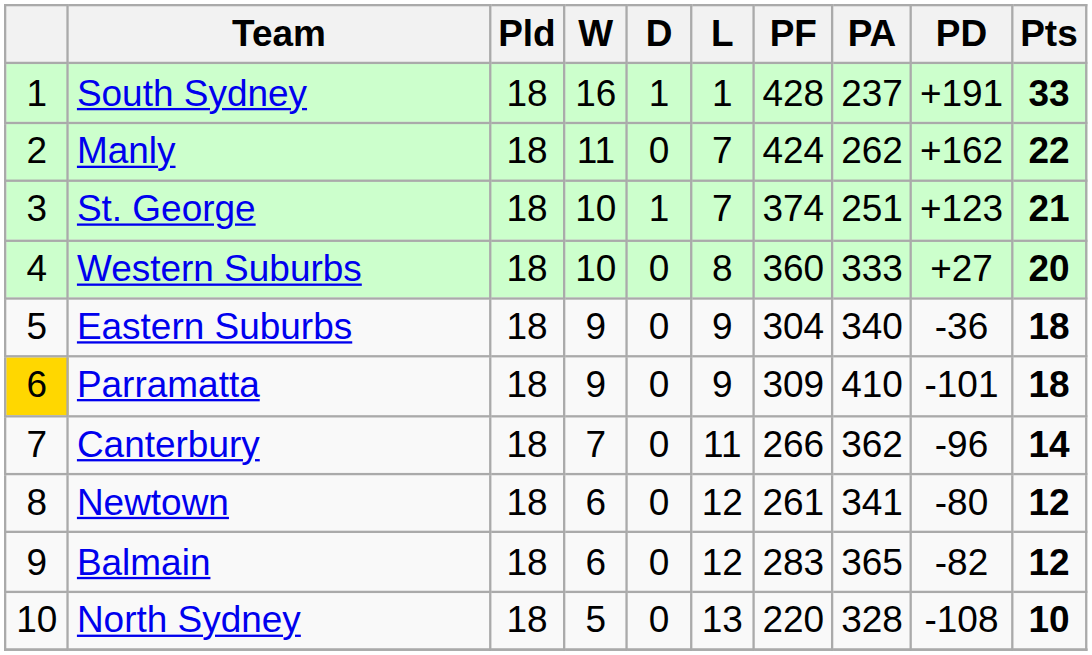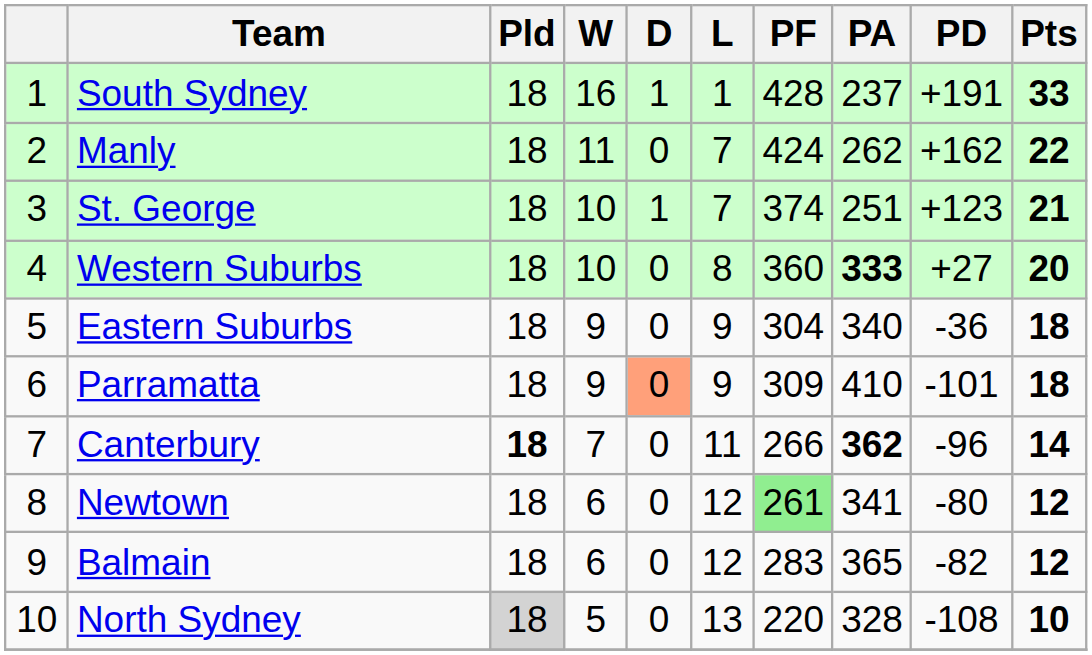(872, 268) normal -> (872, 268) bold
(37, 385) gold background -> (37, 385) no background
(659, 385) no background -> (659, 385) lightsalmon background
(527, 444) normal -> (527, 444) bold
(872, 444) normal -> (872, 444) bold
(793, 502) no background -> (793, 502) lightgreen background
(527, 619) no background -> (527, 619) lightgrey background
